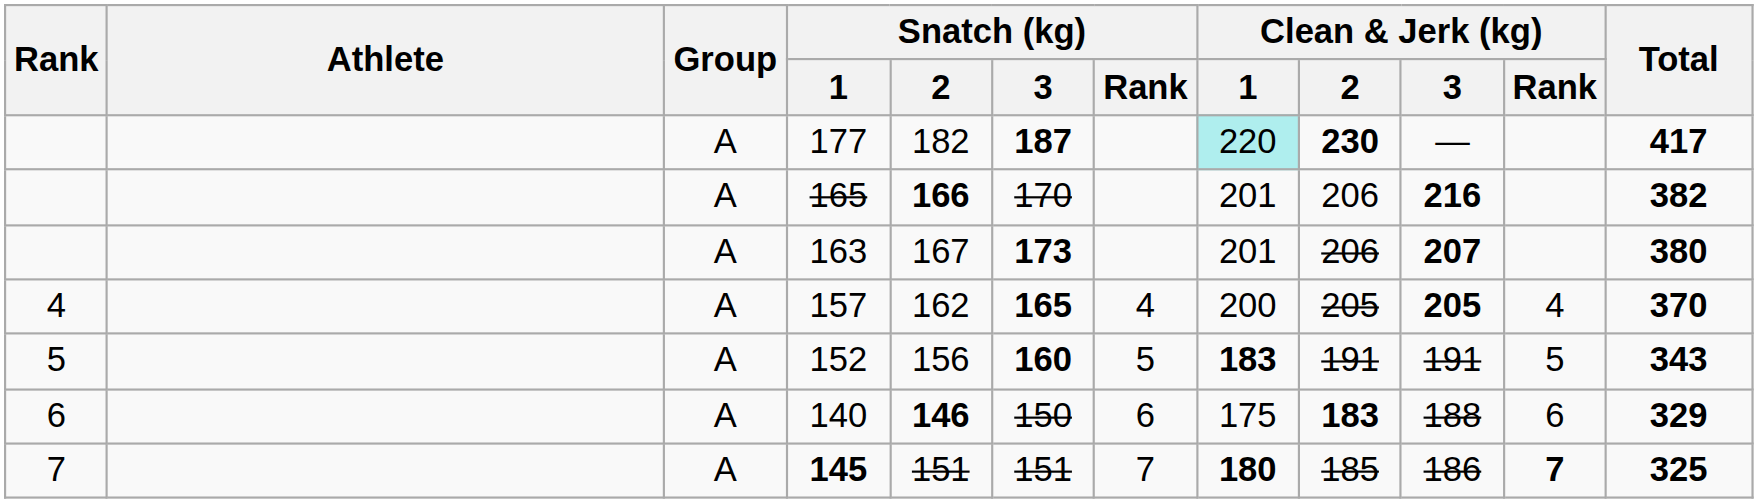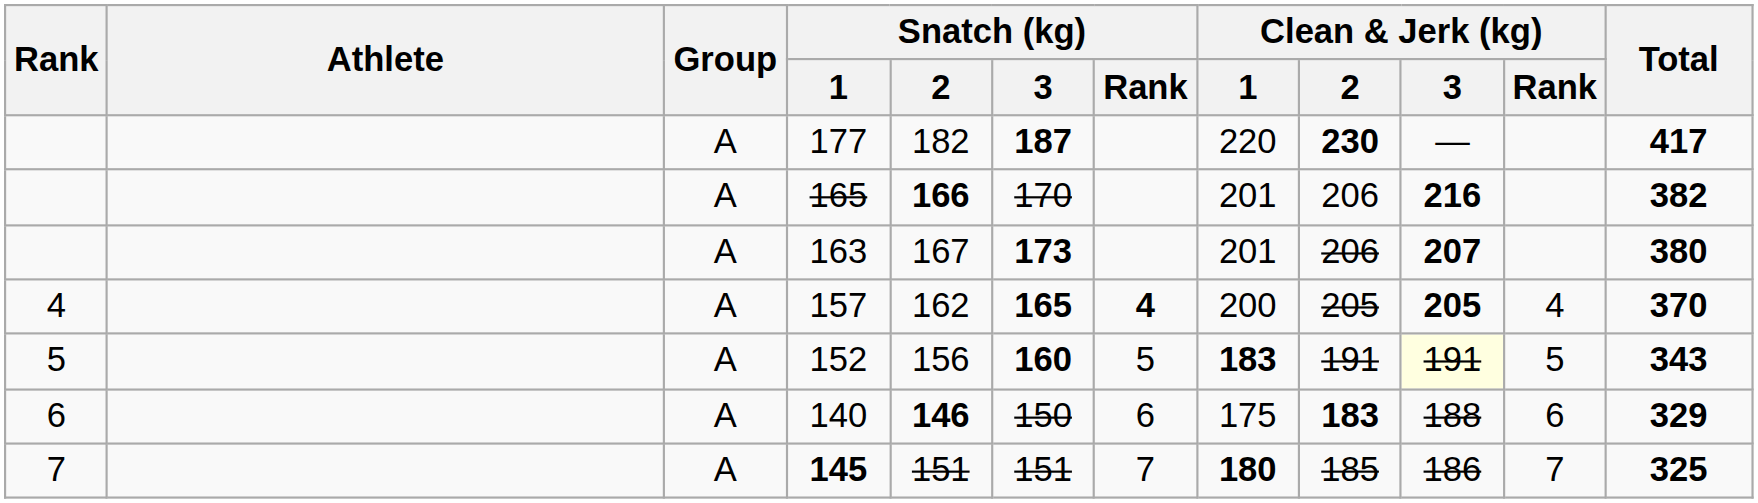(1248, 141) paleturquoise background -> (1248, 141) no background
(1145, 305) normal -> (1145, 305) bold
(1452, 360) no background -> (1452, 360) lightyellow background
(1555, 470) bold -> (1555, 470) normal
